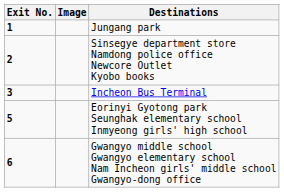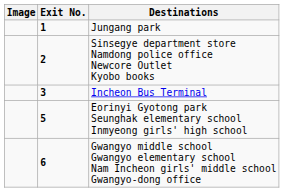columns swapped: (30, 12) <-> (72, 12)
